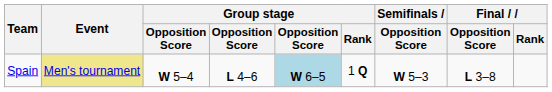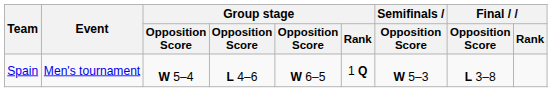(92, 71) khaki background -> (92, 71) no background
(308, 78) lightblue background -> (308, 78) no background
